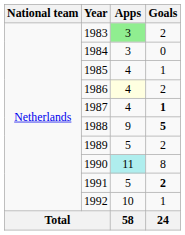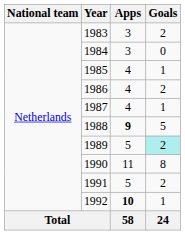(128, 32) lightgreen background -> (128, 32) no background
(128, 88) lightyellow background -> (128, 88) no background
(163, 107) bold -> (163, 107) normal
(128, 126) normal -> (128, 126) bold
(163, 126) bold -> (163, 126) normal
(163, 145) no background -> (163, 145) paleturquoise background
(128, 164) paleturquoise background -> (128, 164) no background
(163, 182) bold -> (163, 182) normal
(128, 201) normal -> (128, 201) bold
